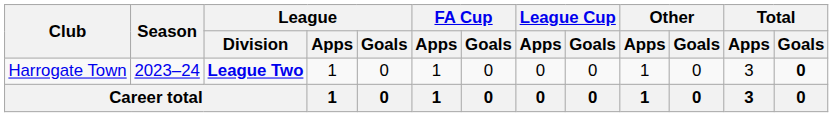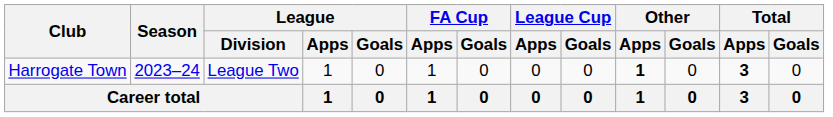(255, 71) bold -> (253, 71) normal
(645, 71) normal -> (640, 71) bold
(749, 71) normal -> (744, 71) bold
(801, 71) bold -> (796, 71) normal
